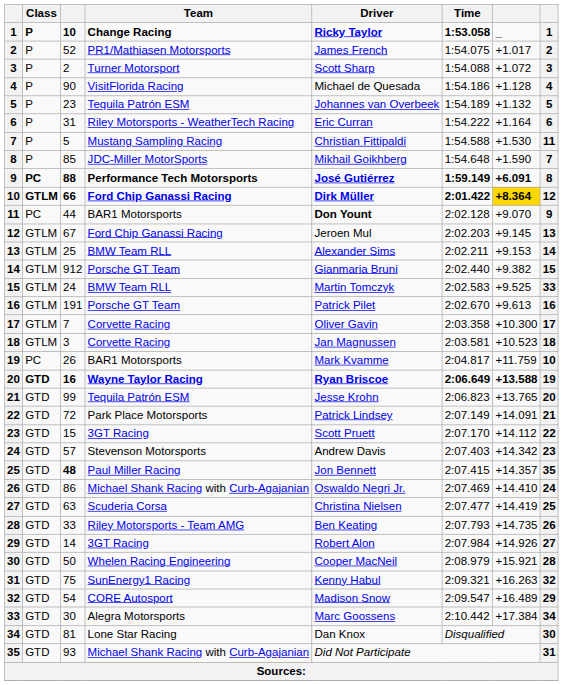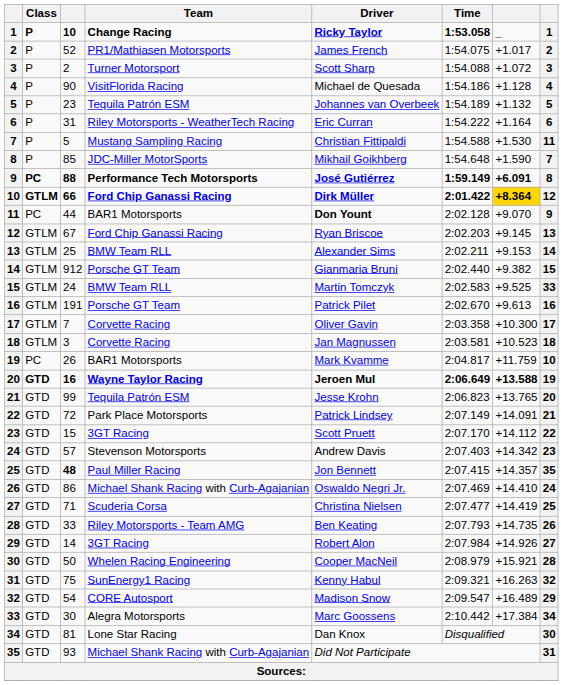(343, 232) Jeroen Mul -> (349, 232) Ryan Briscoe
(351, 379) Ryan Briscoe -> (345, 379) Jeroen Mul
(69, 506) 63 -> (69, 506) 71
